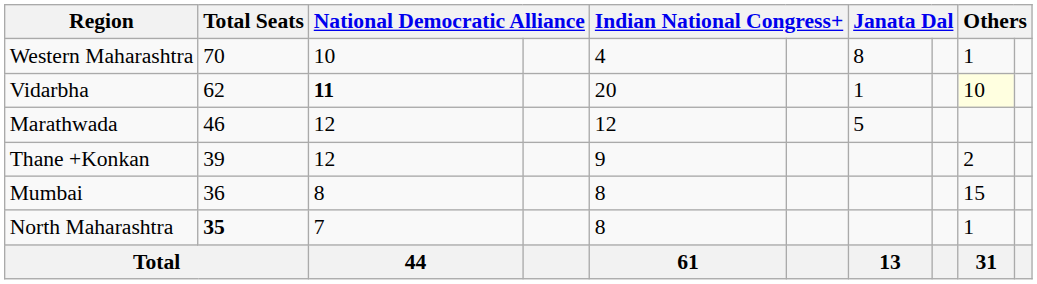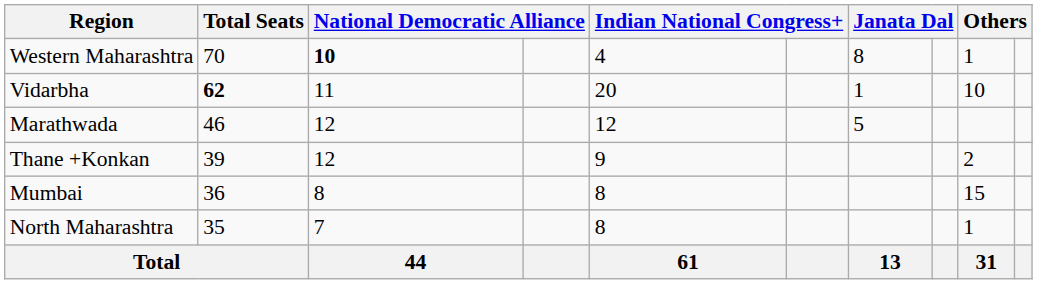(325, 55) normal -> (325, 55) bold
(214, 90) normal -> (214, 90) bold
(324, 90) bold -> (324, 90) normal
(974, 90) lightyellow background -> (974, 90) no background
(214, 227) bold -> (214, 227) normal
